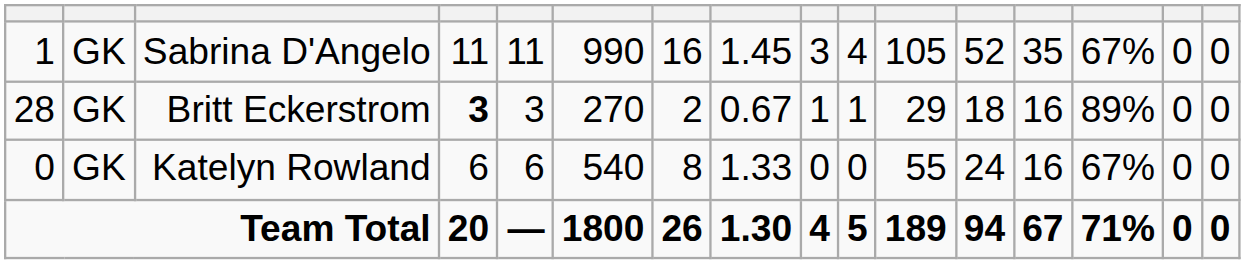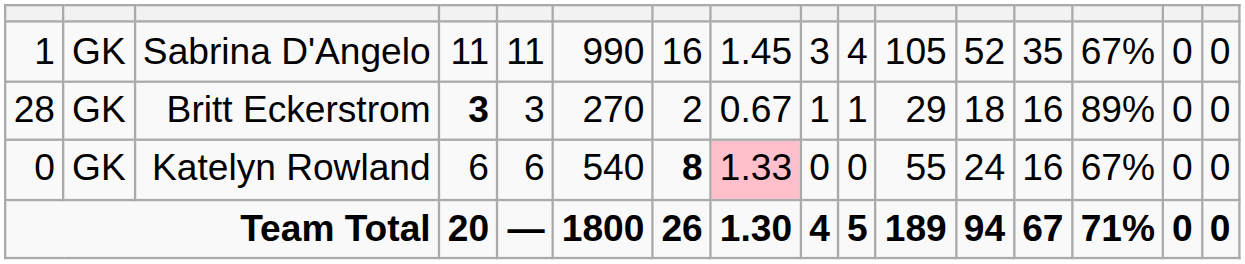(692, 168) normal -> (692, 168) bold
(756, 168) no background -> (756, 168) pink background
